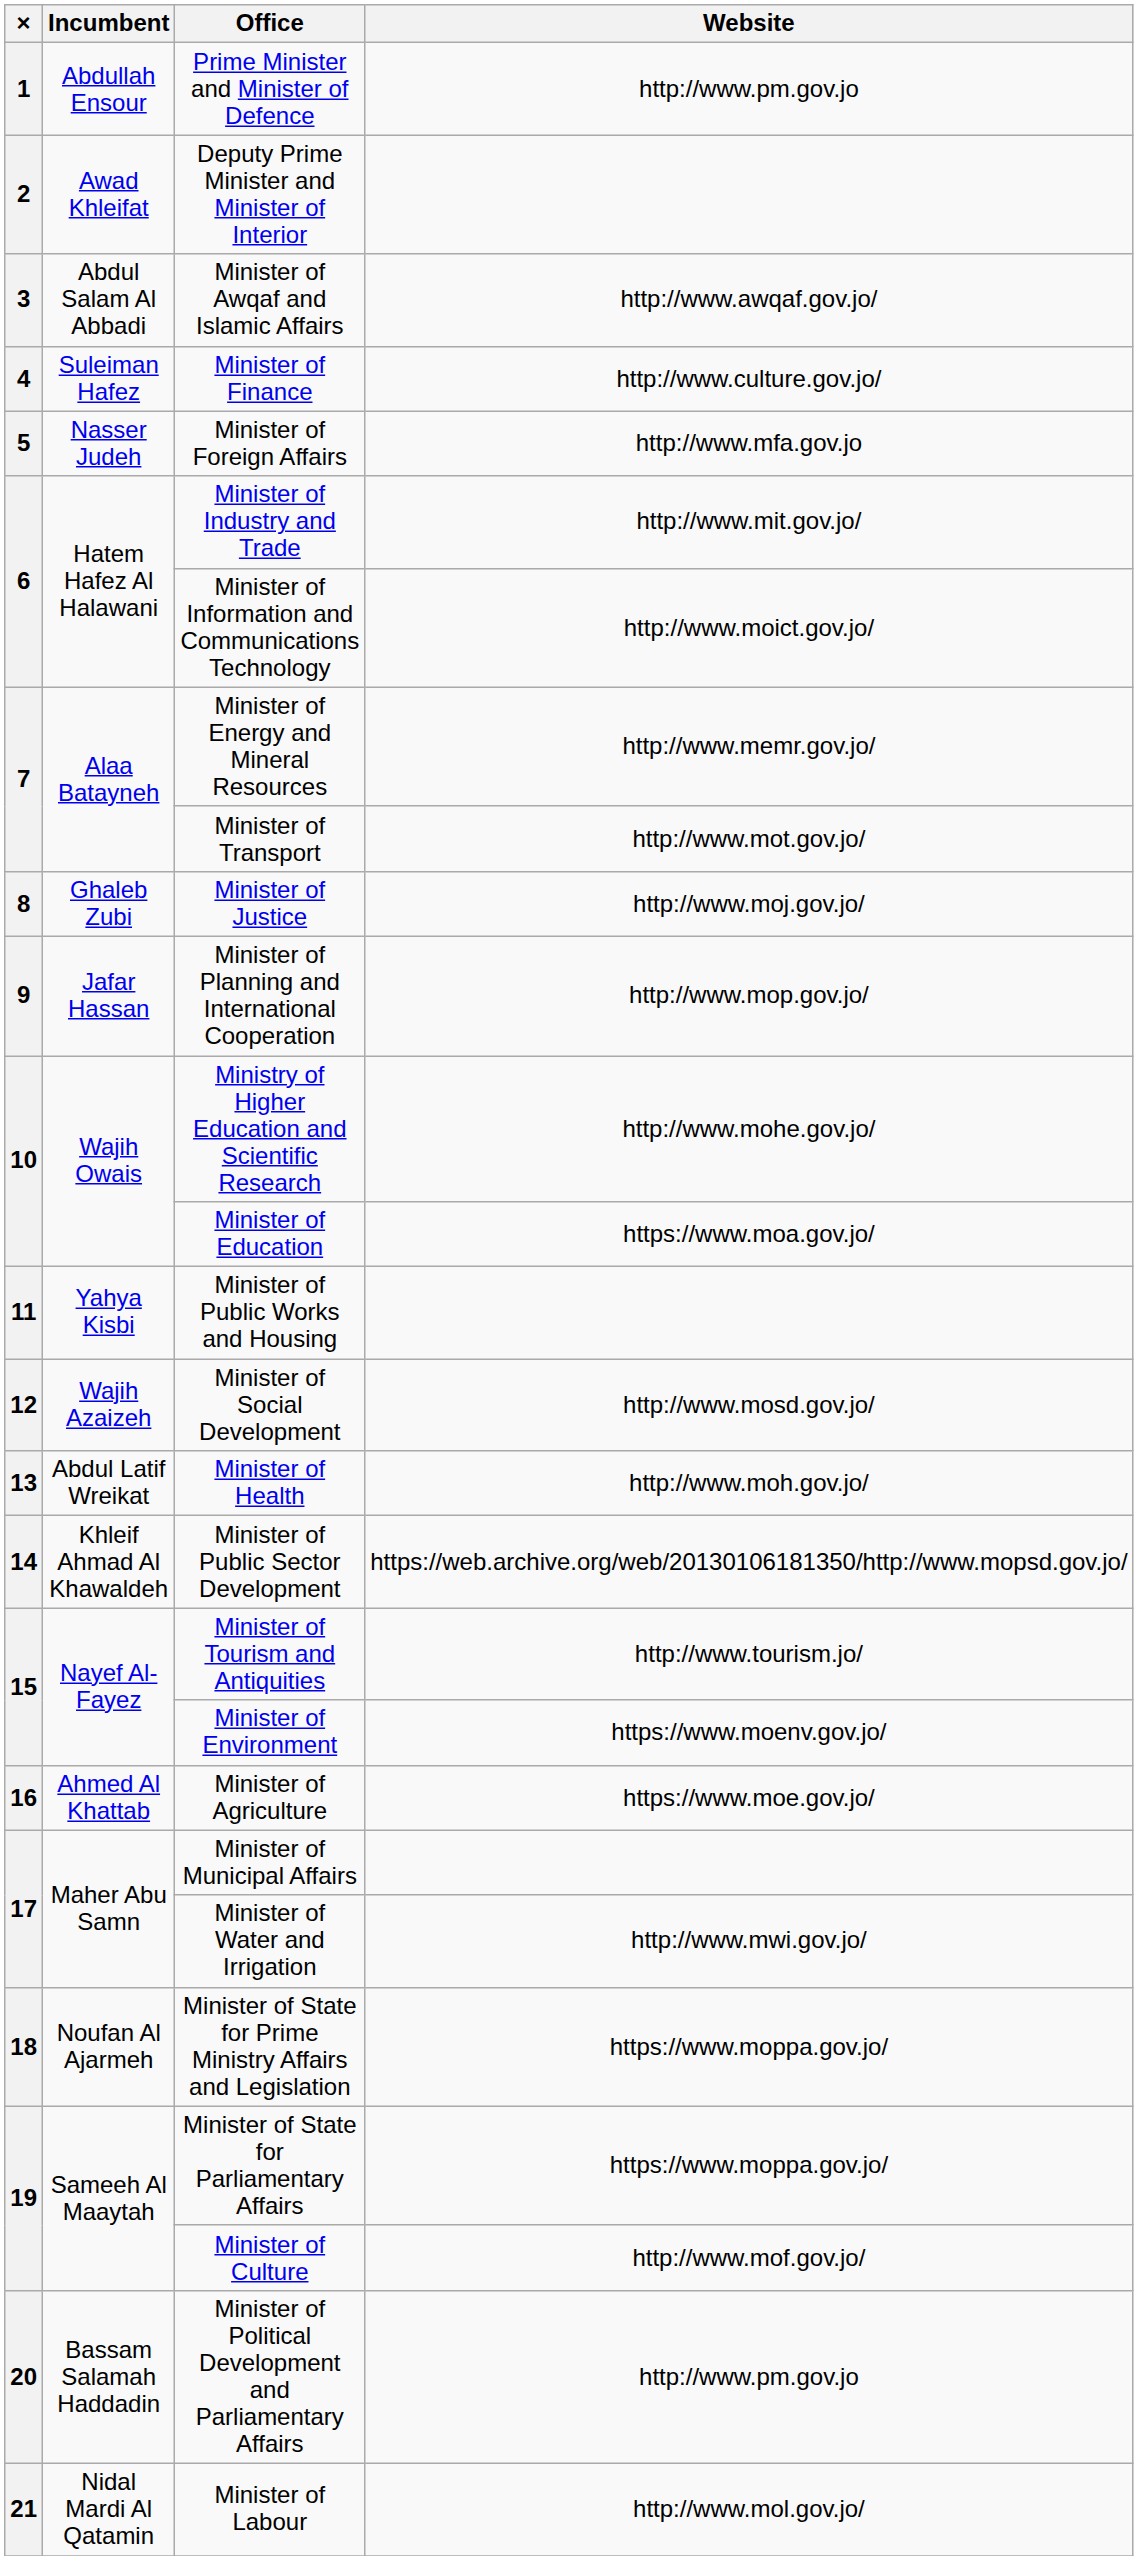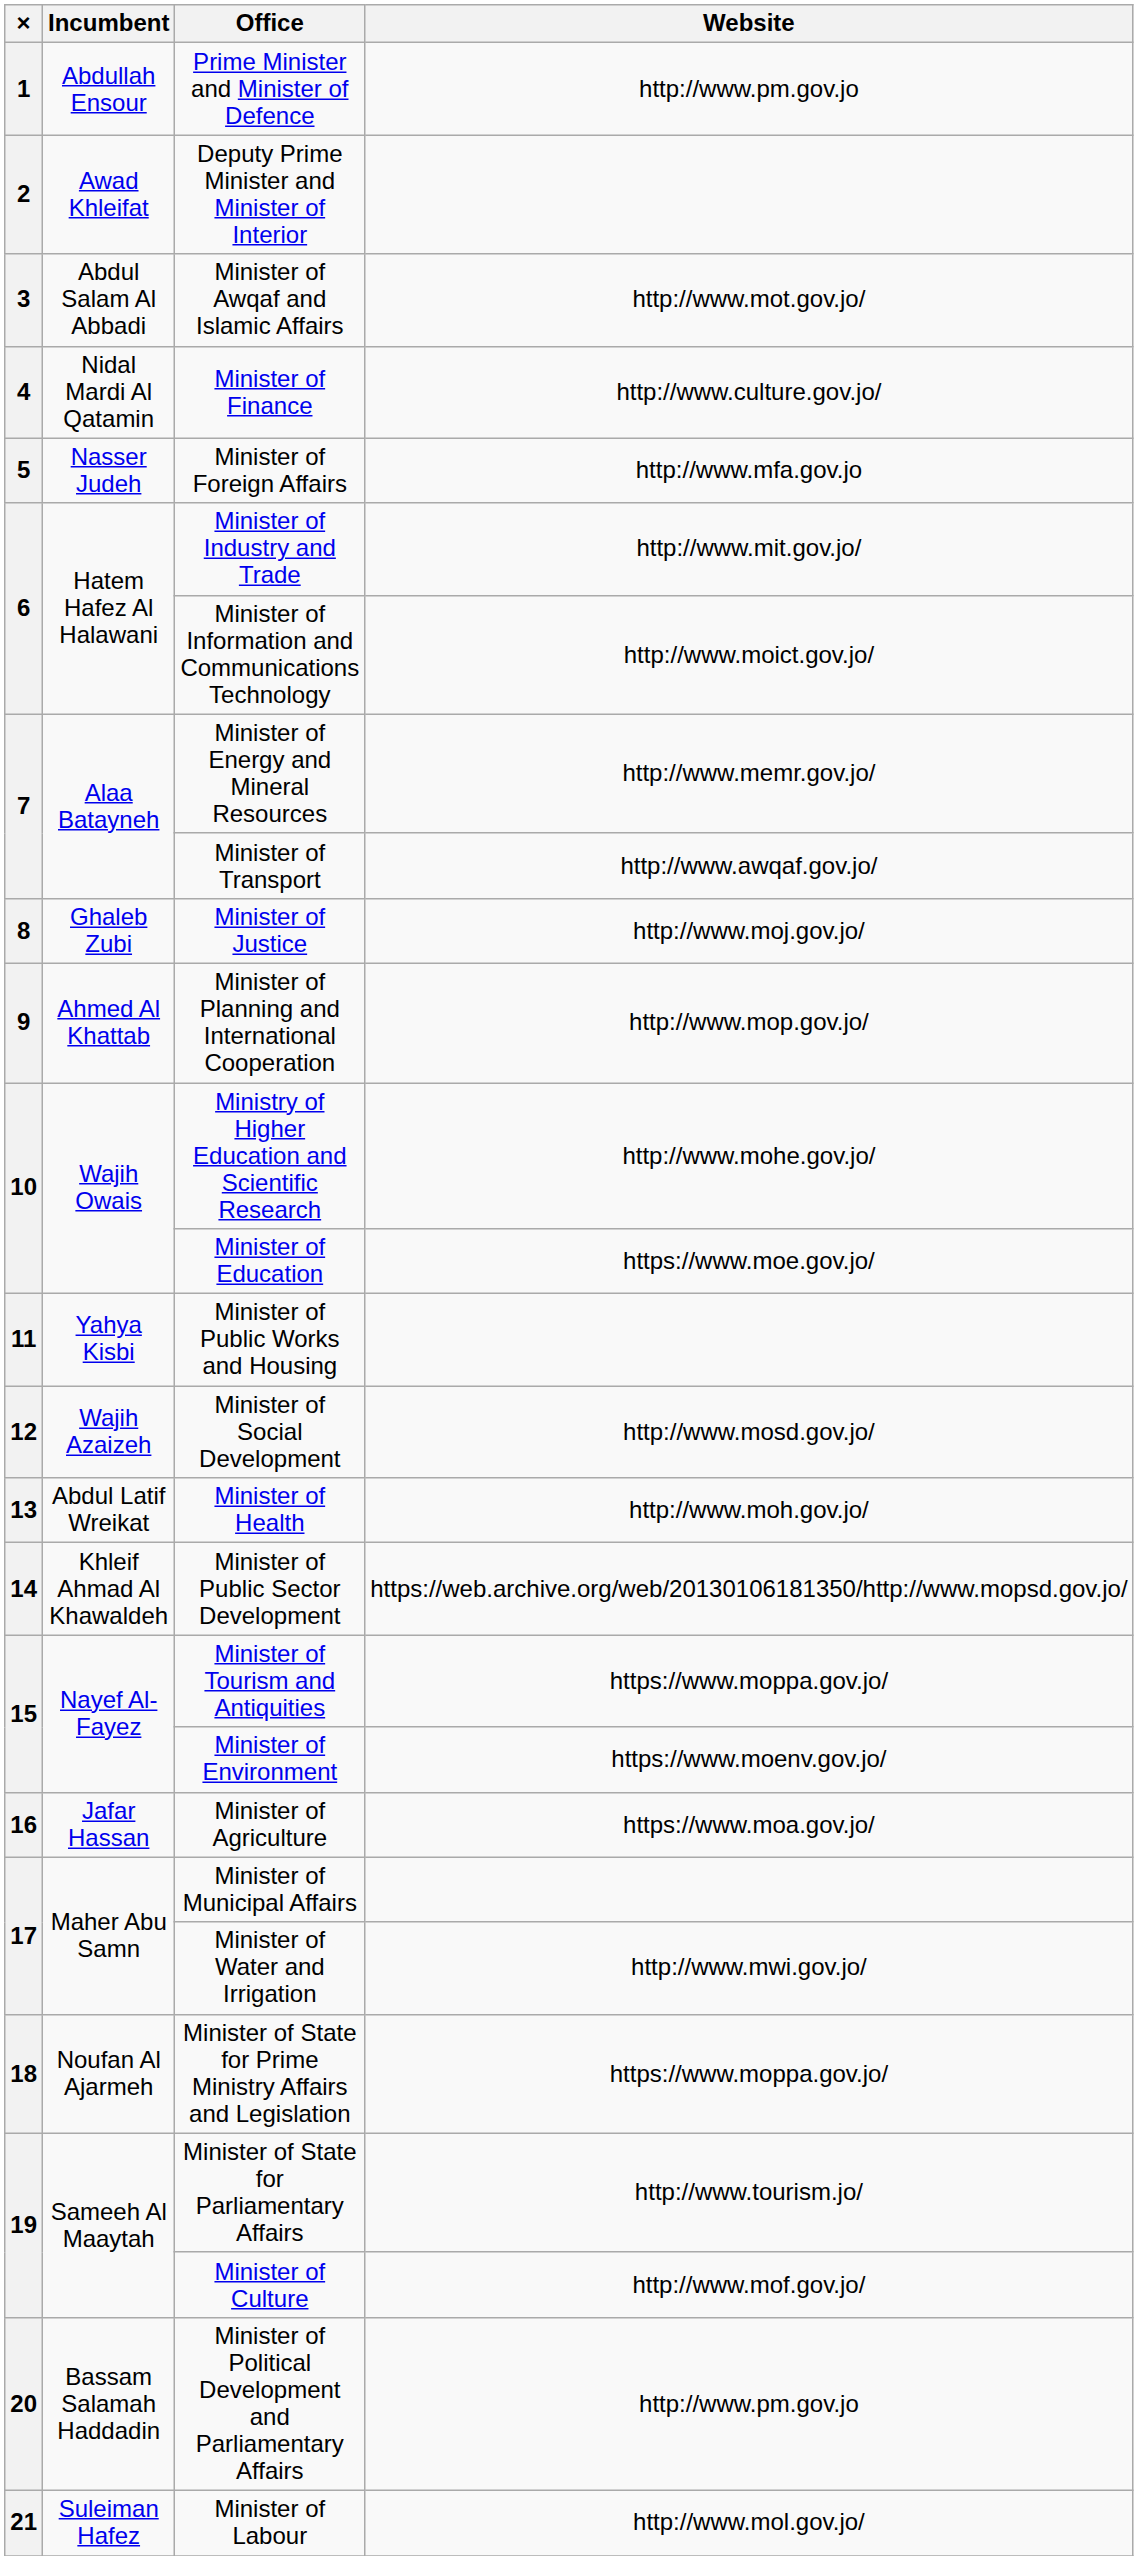(749, 299) http://www.awqaf.gov.jo/ -> (749, 299) http://www.mot.gov.jo/
(109, 378) Suleiman Hafez -> (109, 391) Nidal Mardi Al Qatamin
(749, 838) http://www.mot.gov.jo/ -> (749, 865) http://www.awqaf.gov.jo/
(109, 995) Jafar Hassan -> (109, 1022) Ahmed Al Khattab
(749, 1233) https://www.moa.gov.jo/ -> (749, 1260) https://www.moe.gov.jo/
(749, 1653) http://www.tourism.jo/ -> (749, 1680) https://www.moppa.gov.jo/
(109, 1797) Ahmed Al Khattab -> (109, 1824) Jafar Hassan
(749, 1797) https://www.moe.gov.jo/ -> (749, 1824) https://www.moa.gov.jo/
(749, 2165) https://www.moppa.gov.jo/ -> (749, 2192) http://www.tourism.jo/
(109, 2509) Nidal Mardi Al Qatamin -> (109, 2522) Suleiman Hafez
